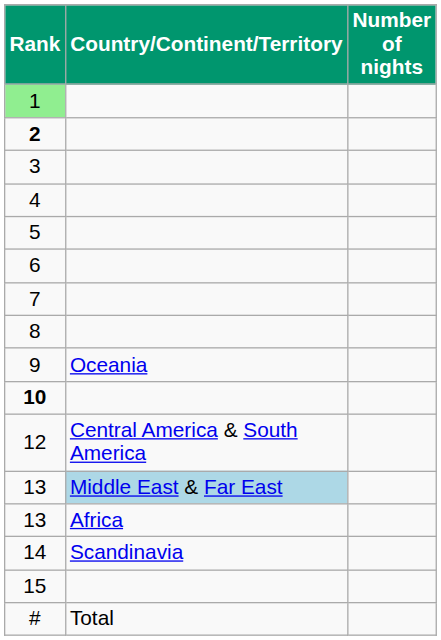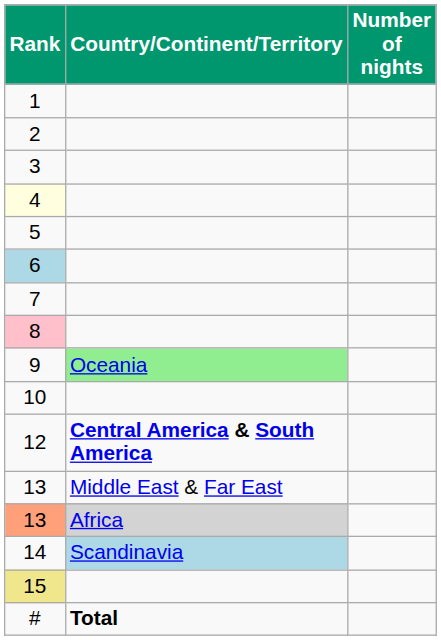(35, 100) lightgreen background -> (35, 100) no background
(35, 133) bold -> (35, 133) normal
(35, 199) no background -> (35, 199) lightyellow background
(35, 265) no background -> (35, 265) lightblue background
(35, 331) no background -> (35, 331) pink background
(109, 364) no background -> (109, 364) lightgreen background
(35, 397) bold -> (35, 397) normal
(184, 442) normal -> (192, 442) bold
(176, 487) lightblue background -> (176, 487) no background
(35, 520) no background -> (35, 520) lightsalmon background
(96, 520) no background -> (96, 520) lightgrey background
(127, 553) no background -> (127, 553) lightblue background
(35, 586) no background -> (35, 586) khaki background
(92, 618) normal -> (94, 618) bold
